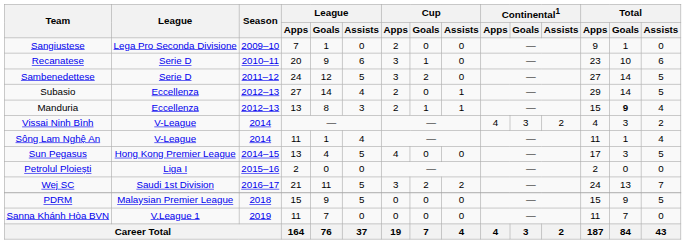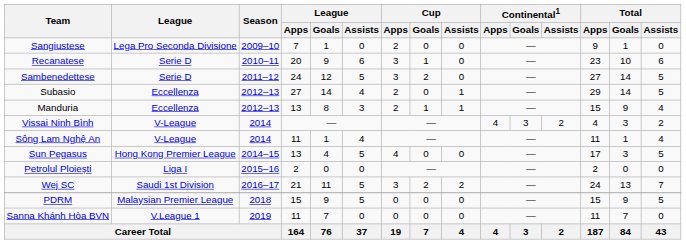(625, 107) bold -> (625, 107) normal
